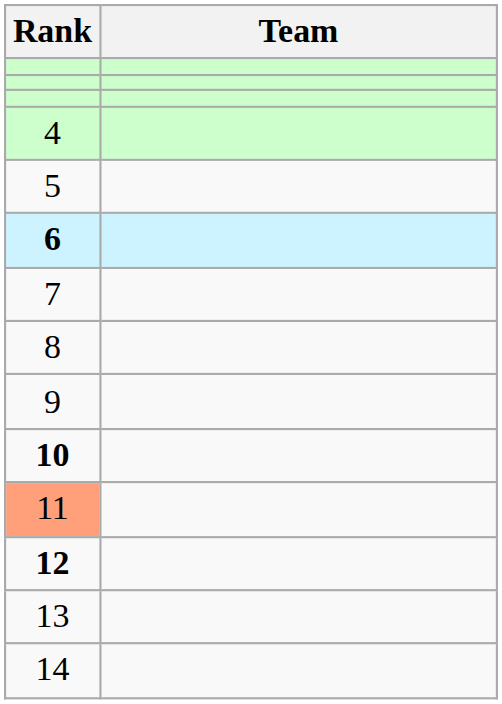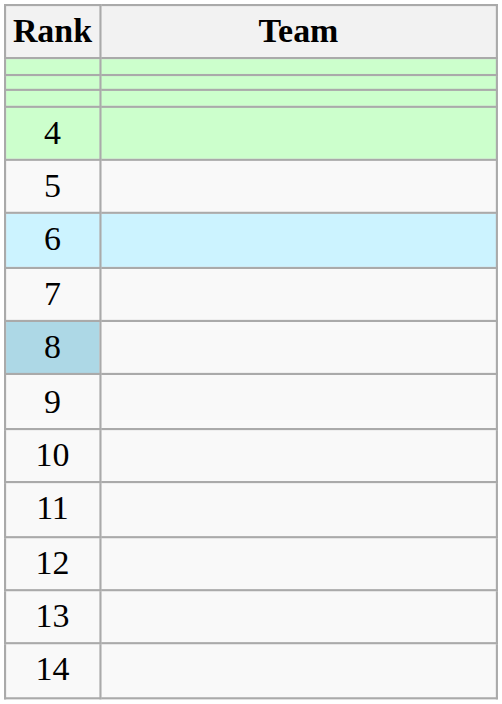(52, 239) bold -> (52, 239) normal
(52, 347) no background -> (52, 347) lightblue background
(52, 454) bold -> (52, 454) normal
(52, 508) lightsalmon background -> (52, 508) no background
(52, 562) bold -> (52, 562) normal
